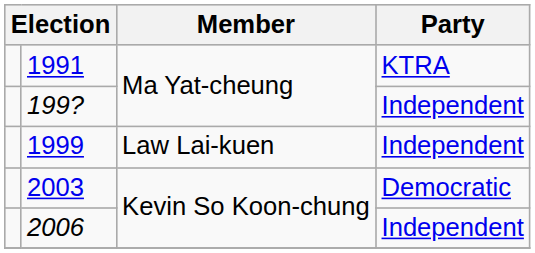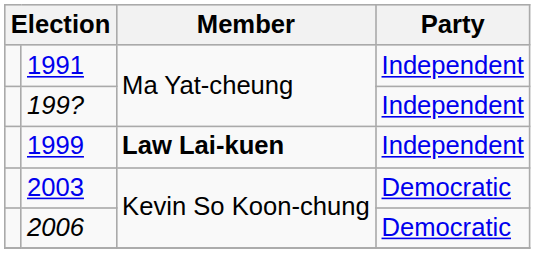(416, 65) KTRA -> (453, 65) Independent
(198, 146) normal -> (203, 146) bold
(453, 227) Independent -> (446, 227) Democratic
